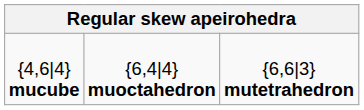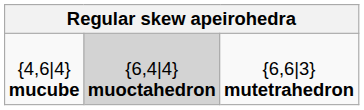(152, 79) no background -> (152, 79) lightgrey background
